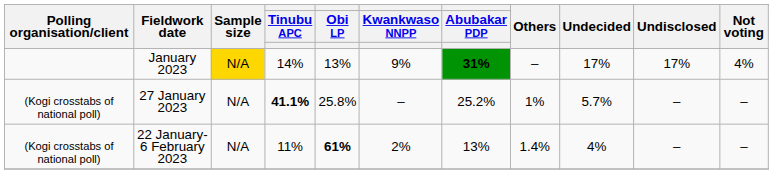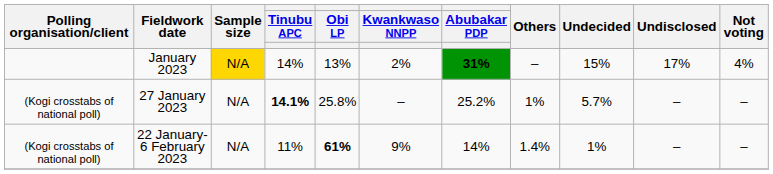(401, 64) 9% -> (401, 64) 2%
(597, 64) 17% -> (597, 64) 15%
(290, 102) 41.1% -> (290, 102) 14.1%
(401, 147) 2% -> (401, 147) 9%
(476, 147) 13% -> (476, 147) 14%
(597, 147) 4% -> (597, 147) 1%
